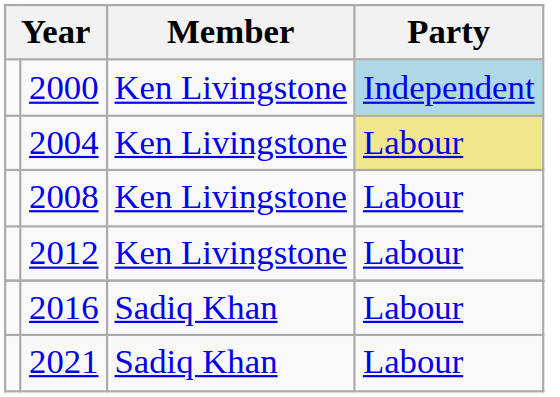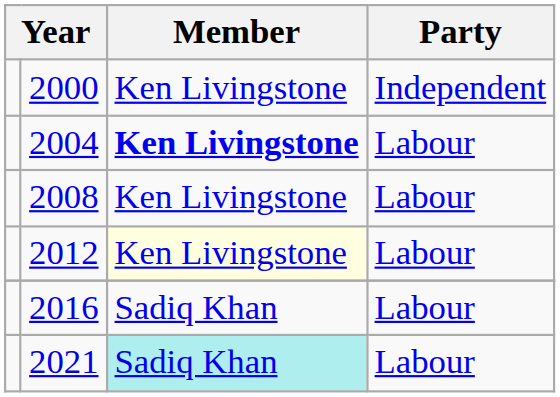(449, 87) lightblue background -> (460, 87) no background
(231, 142) normal -> (237, 142) bold
(413, 142) khaki background -> (425, 142) no background
(231, 252) no background -> (231, 252) lightyellow background
(196, 362) no background -> (196, 362) paleturquoise background
